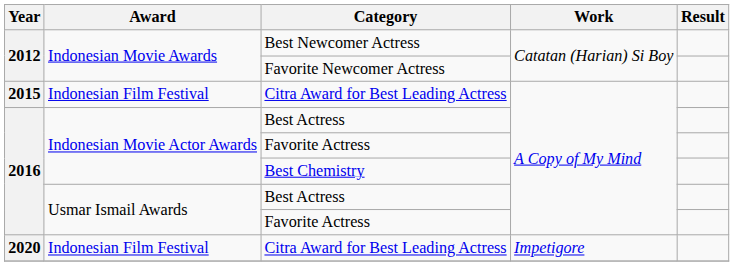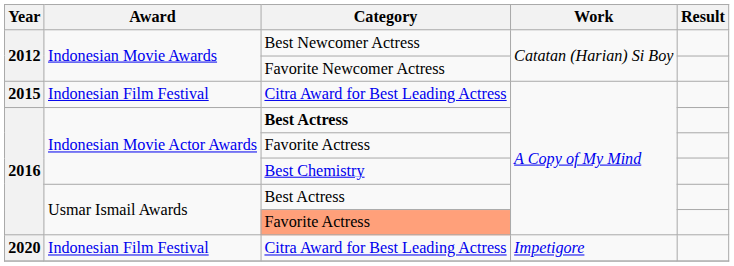(305, 119) normal -> (306, 119) bold
(317, 222) no background -> (317, 222) lightsalmon background
